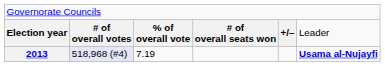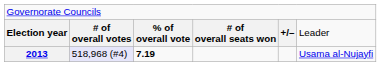(145, 54) normal -> (145, 54) bold
(338, 54) bold -> (336, 54) normal
